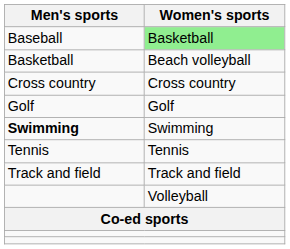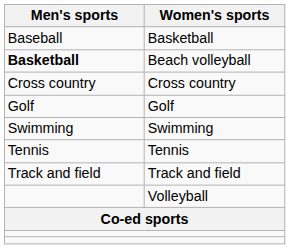(181, 38) lightgreen background -> (181, 38) no background
(41, 60) normal -> (43, 60) bold
(43, 128) bold -> (41, 128) normal
